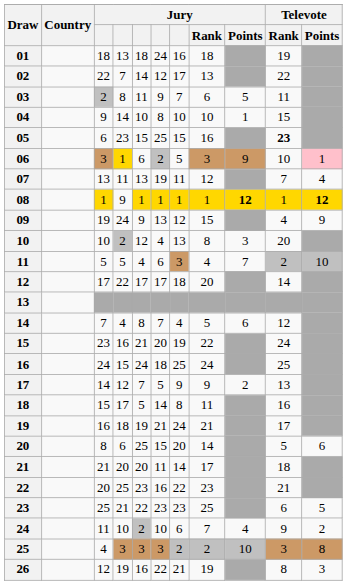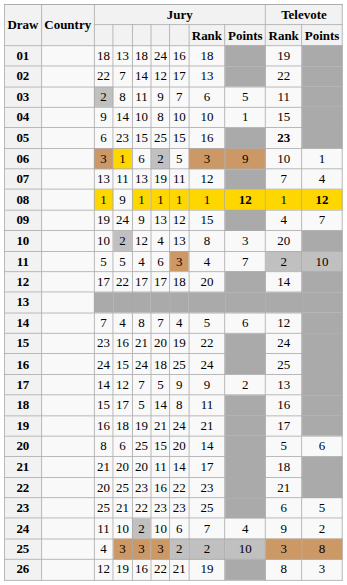(322, 158) pink background -> (322, 158) no background
(322, 220) 9 -> (322, 220) 7
